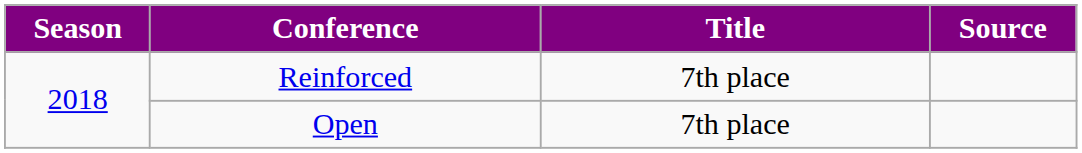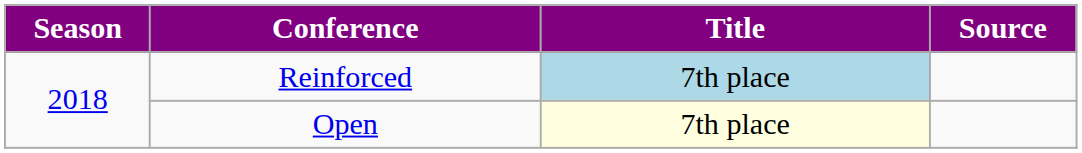(735, 76) no background -> (735, 76) lightblue background
(735, 123) no background -> (735, 123) lightyellow background
